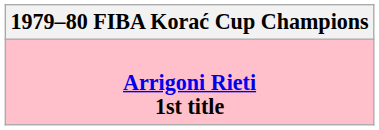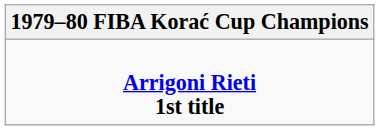(190, 94) pink background -> (190, 94) no background
